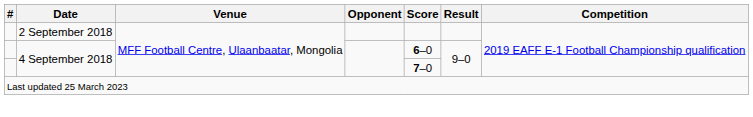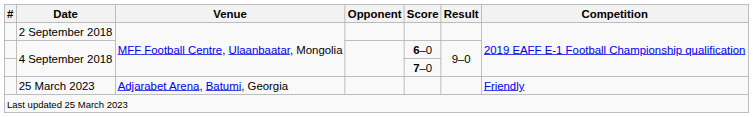+ row: (57, 86)
